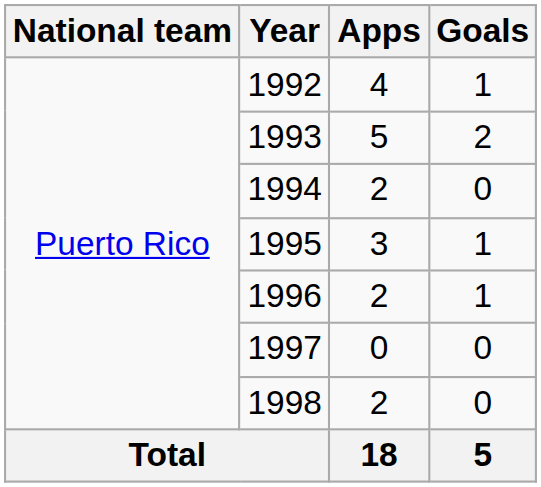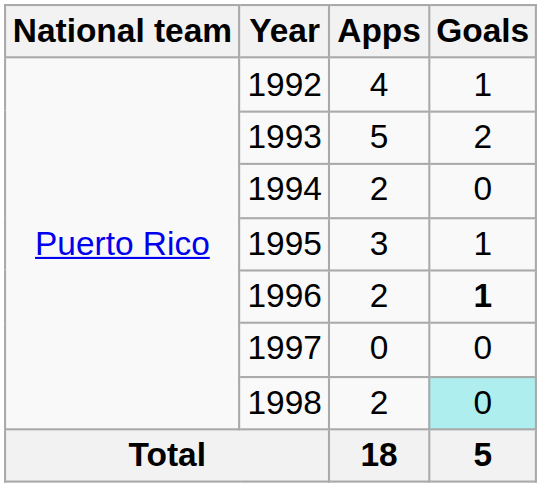(483, 296) normal -> (483, 296) bold
(483, 402) no background -> (483, 402) paleturquoise background
